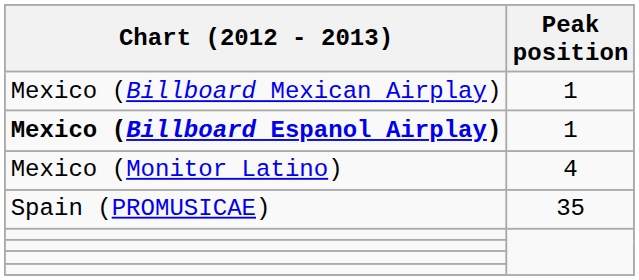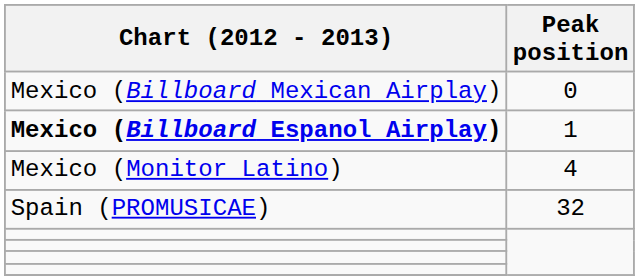(571, 91) 1 -> (571, 91) 0
(571, 209) 35 -> (571, 209) 32
